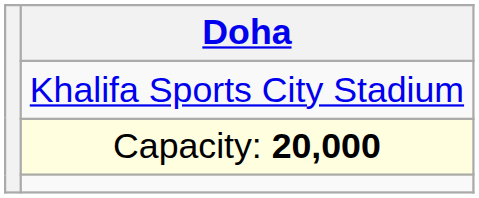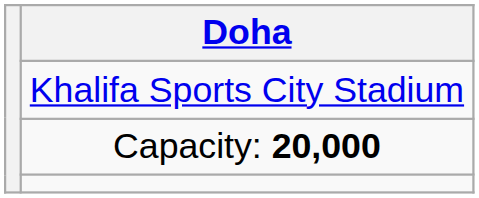(247, 145) lightyellow background -> (247, 145) no background
